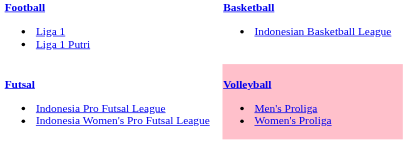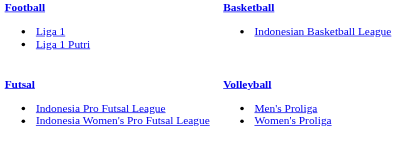(307, 102) pink background -> (307, 102) no background
